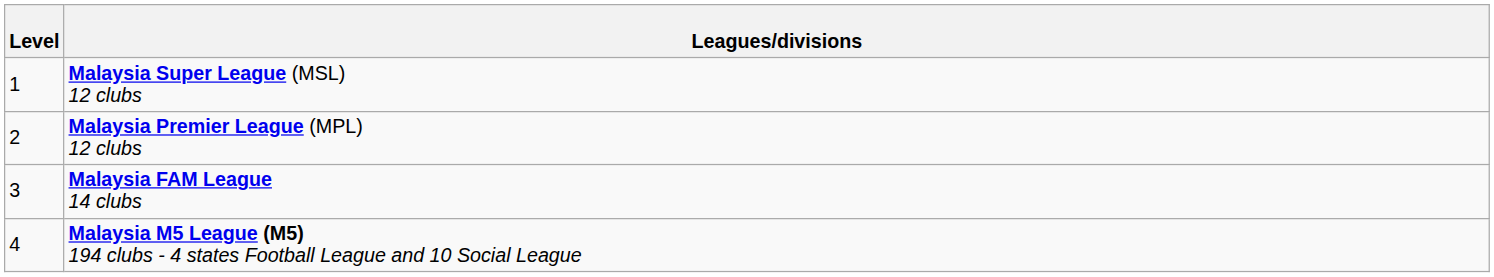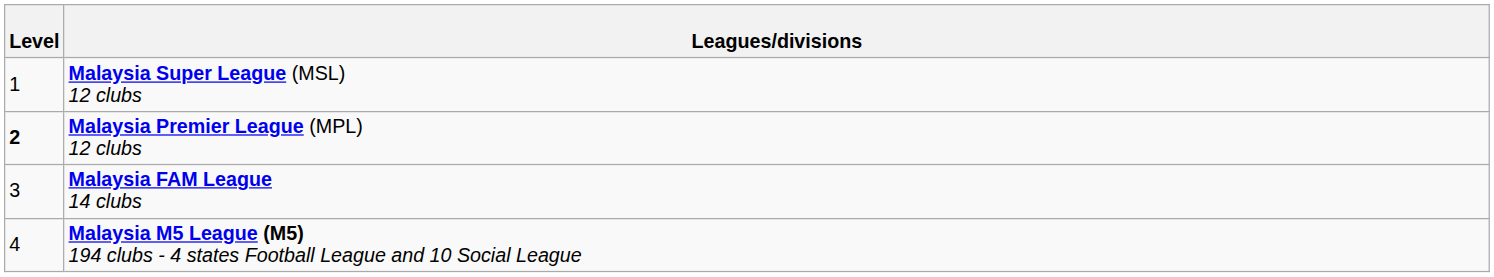(15, 137) normal -> (15, 137) bold
